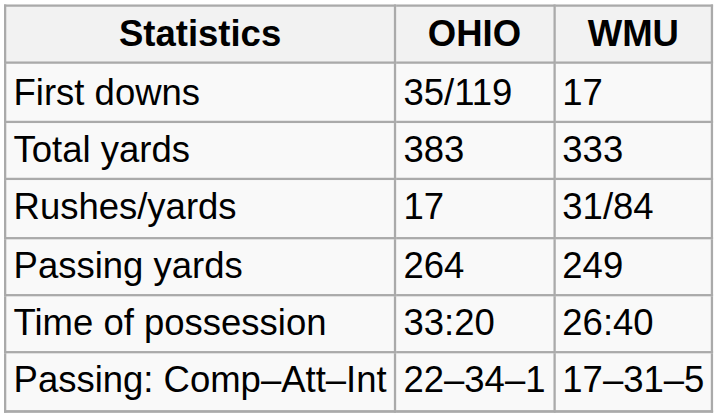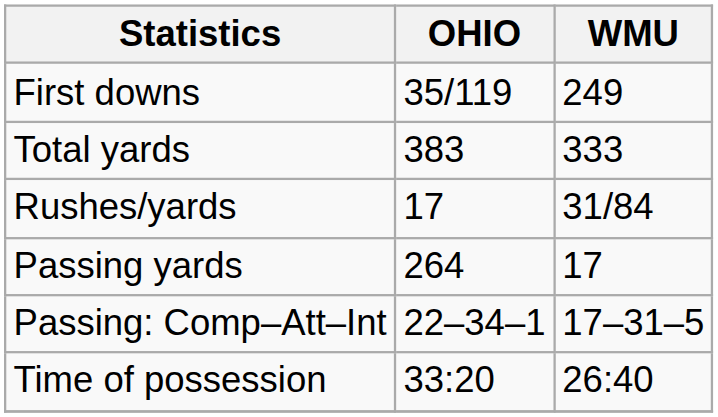(583, 91) 17 -> (593, 91) 249
(593, 265) 249 -> (583, 265) 17
rows swapped: (200, 381) <-> (170, 323)
